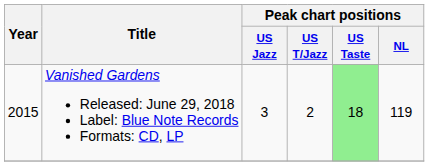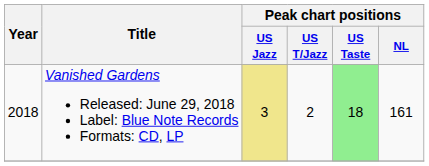(23, 112) 2015 -> (23, 112) 2018
(264, 112) no background -> (264, 112) khaki background
(401, 112) 119 -> (401, 112) 161
